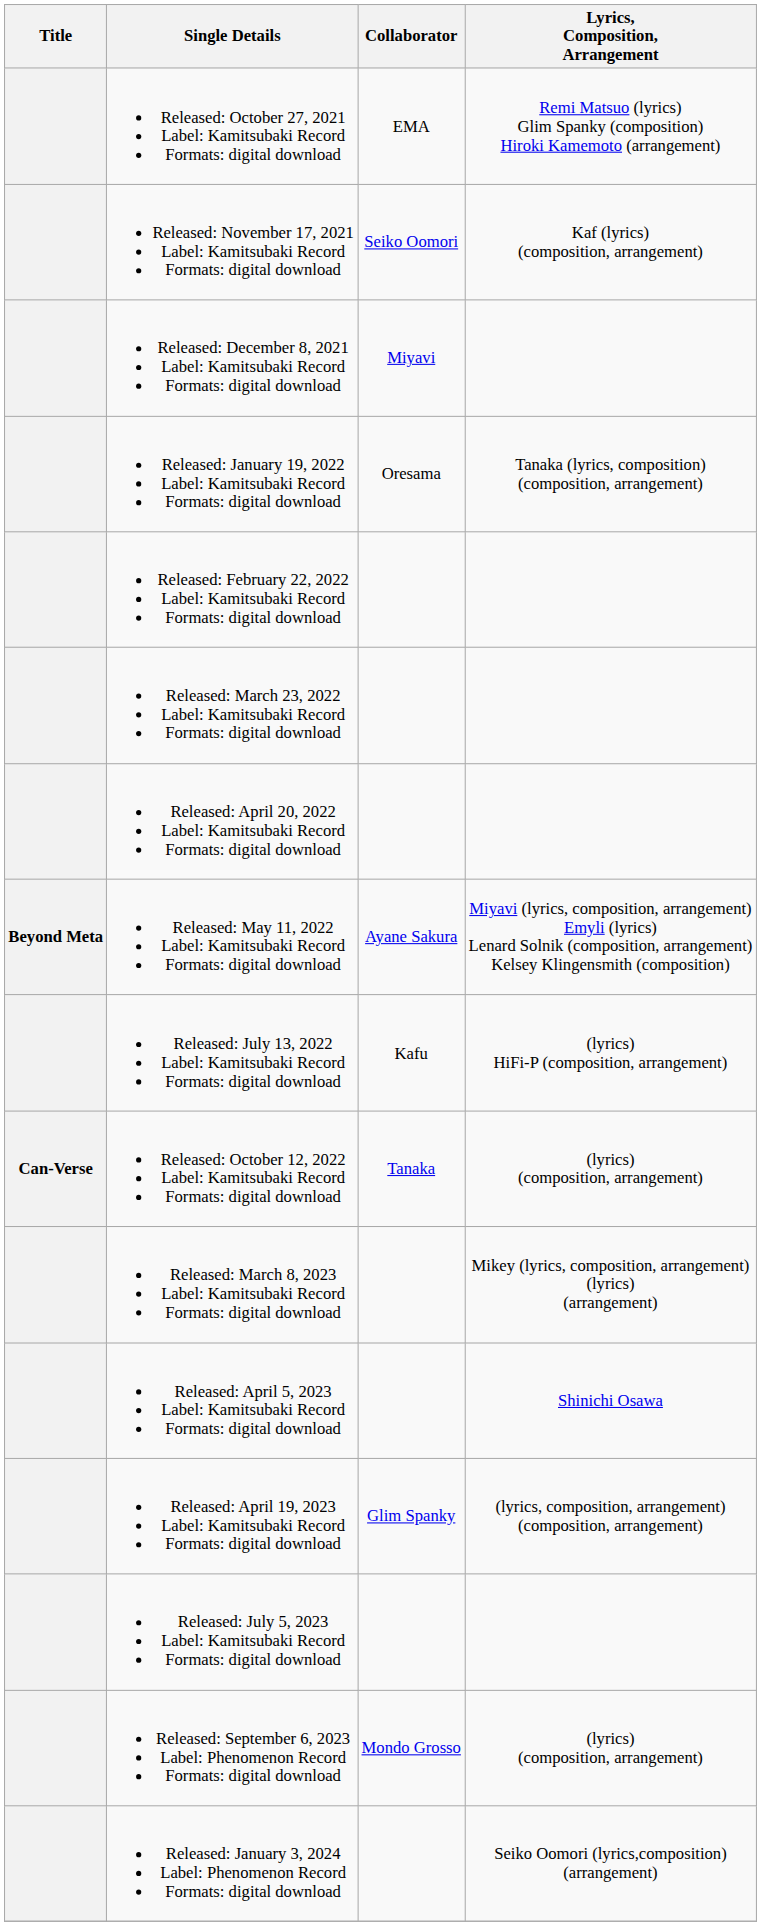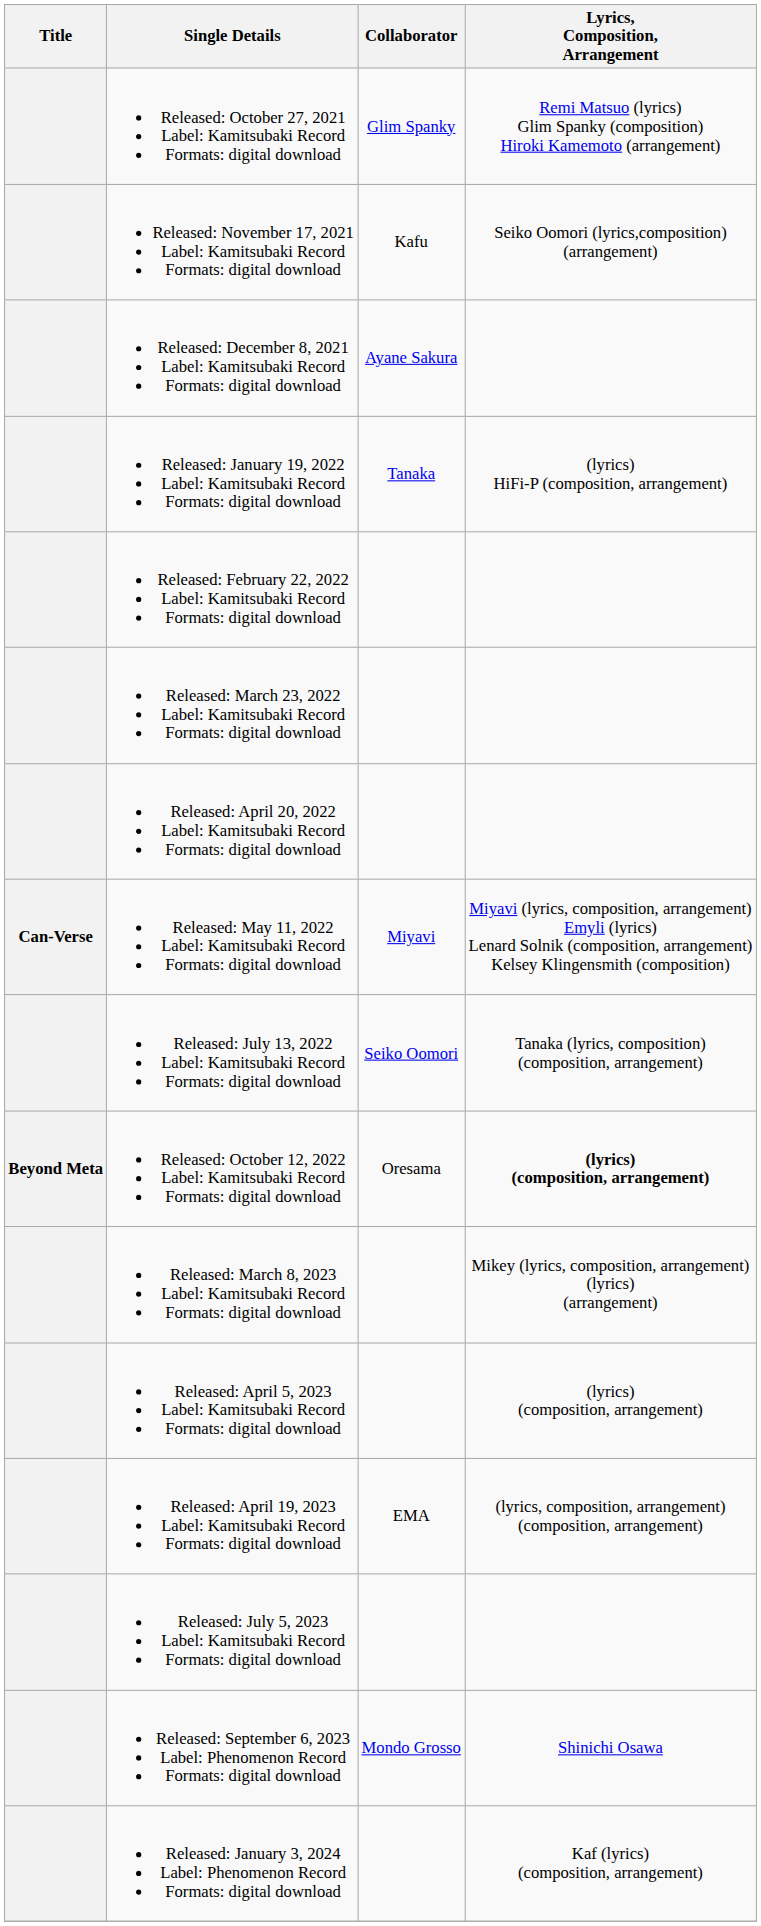(411, 126) EMA -> (411, 126) Glim Spanky
(411, 242) Seiko Oomori -> (411, 242) Kafu
(610, 242) Kaf (lyrics) (composition, arrangement) -> (610, 242) Seiko Oomori (lyrics,composition) (arrangement)
(411, 357) Miyavi -> (411, 357) Ayane Sakura
(411, 473) Oresama -> (411, 473) Tanaka
(610, 473) Tanaka (lyrics, composition) (composition, arrangement) -> (610, 473) (lyrics) HiFi-P (composition, arrangement)
(56, 937) Beyond Meta -> (56, 937) Can-Verse
(411, 937) Ayane Sakura -> (411, 937) Miyavi
(411, 1052) Kafu -> (411, 1052) Seiko Oomori
(610, 1052) (lyrics) HiFi-P (composition, arrangement) -> (610, 1052) Tanaka (lyrics, composition) (composition, arrangement)
(56, 1168) Can-Verse -> (56, 1168) Beyond Meta
(411, 1168) Tanaka -> (411, 1168) Oresama
(610, 1168) normal -> (610, 1168) bold
(610, 1400) Shinichi Osawa -> (610, 1400) (lyrics) (composition, arrangement)
(411, 1516) Glim Spanky -> (411, 1516) EMA
(610, 1747) (lyrics) (composition, arrangement) -> (610, 1747) Shinichi Osawa
(610, 1863) Seiko Oomori (lyrics,composition) (arrangement) -> (610, 1863) Kaf (lyrics) (composition, arrangement)
